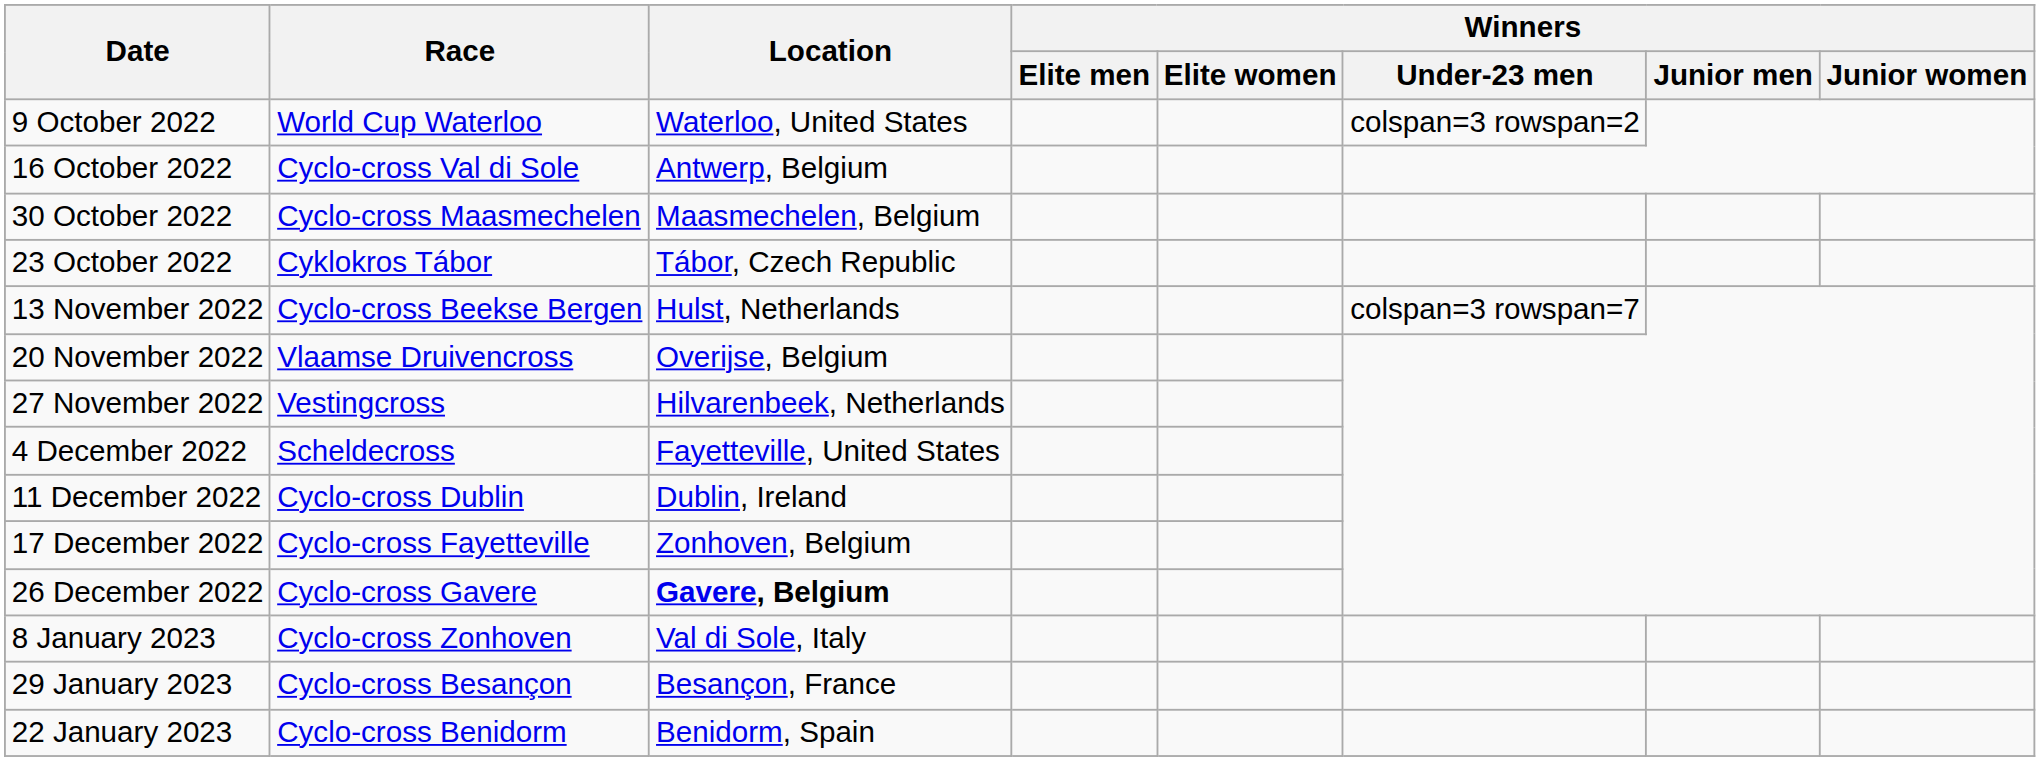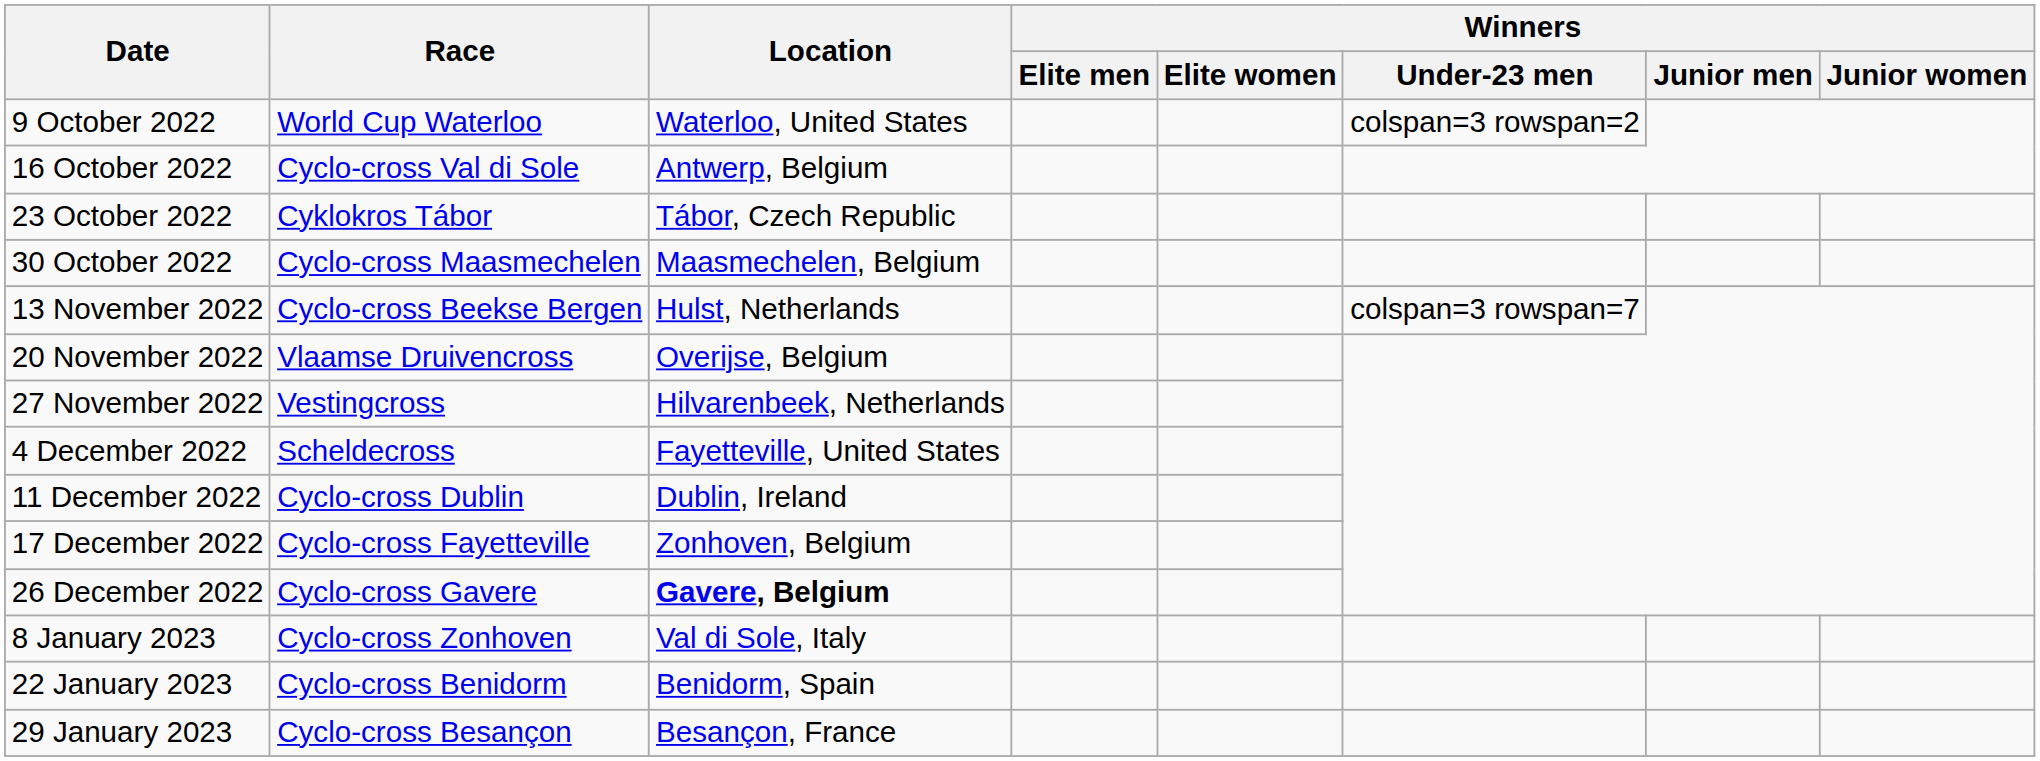rows swapped: (122, 262) <-> (122, 215)
rows swapped: (122, 732) <-> (122, 685)
